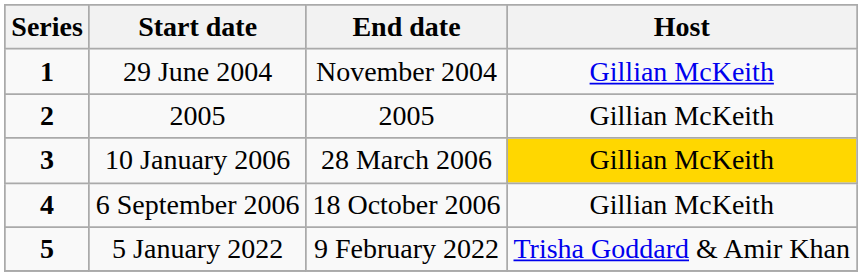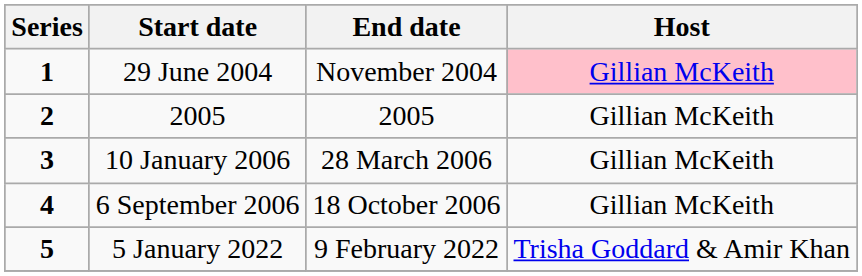(682, 71) no background -> (682, 71) pink background
(682, 159) gold background -> (682, 159) no background
